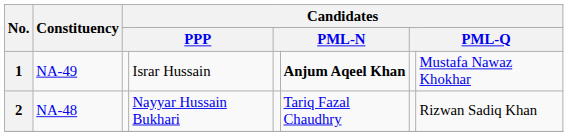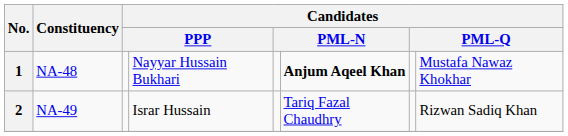(57, 71) NA-49 -> (57, 71) NA-48
(172, 71) Israr Hussain -> (180, 71) Nayyar Hussain Bukhari
(57, 111) NA-48 -> (57, 111) NA-49
(180, 111) Nayyar Hussain Bukhari -> (172, 111) Israr Hussain
